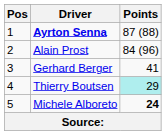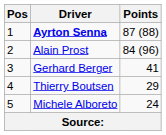(152, 86) paleturquoise background -> (152, 86) no background
(152, 104) bold -> (152, 104) normal
